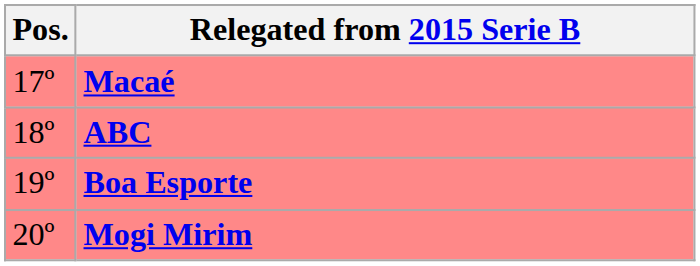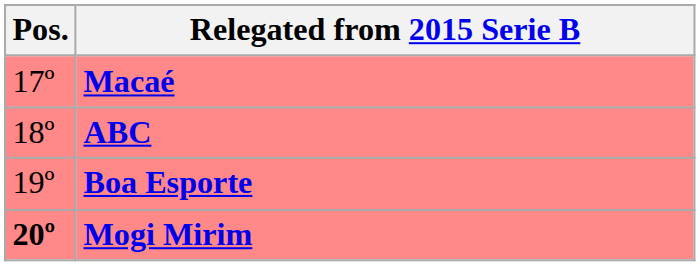(33, 234) normal -> (34, 234) bold
